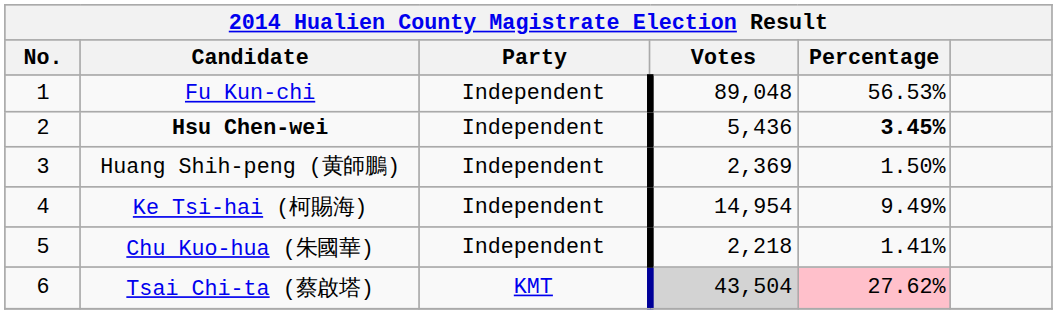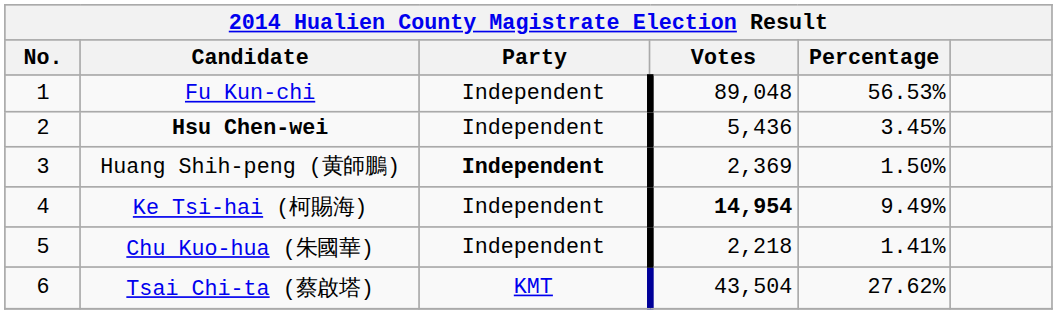(913, 129) bold -> (913, 129) normal
(533, 167) normal -> (533, 167) bold
(753, 207) normal -> (753, 207) bold
(753, 288) lightgrey background -> (753, 288) no background
(906, 288) pink background -> (906, 288) no background
